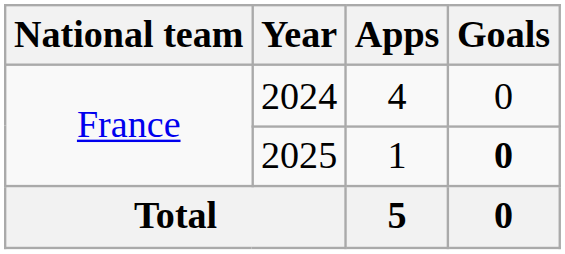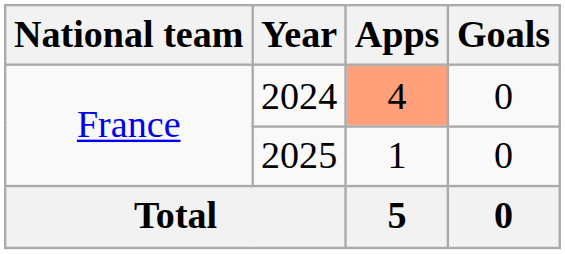(397, 95) no background -> (397, 95) lightsalmon background
(504, 155) bold -> (504, 155) normal
